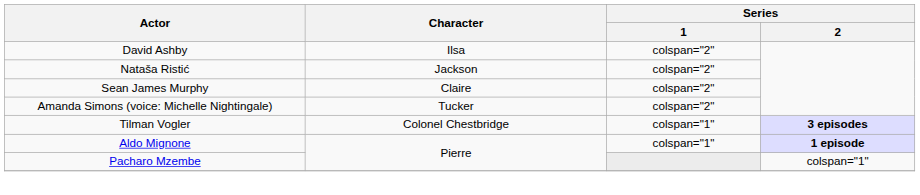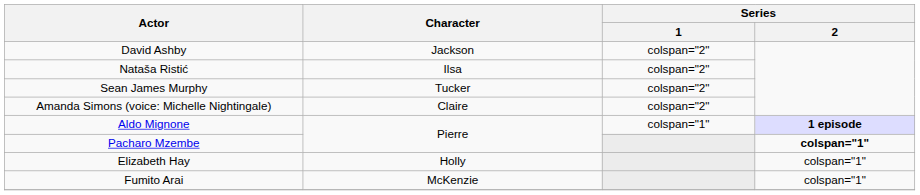(456, 50) Ilsa -> (453, 50) Jackson
(456, 69) Jackson -> (453, 69) Ilsa
(456, 87) Claire -> (453, 87) Tucker
(456, 106) Tucker -> (453, 106) Claire
- row: (155, 124)
(838, 161) normal -> (835, 143) bold
+ row: (154, 161)
+ row: (154, 180)
